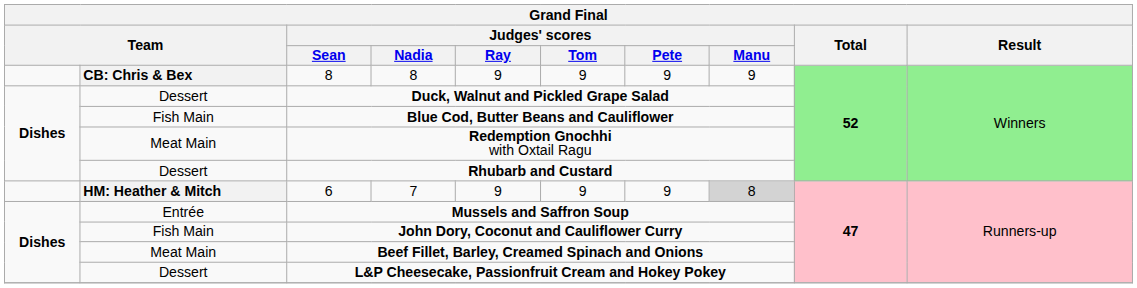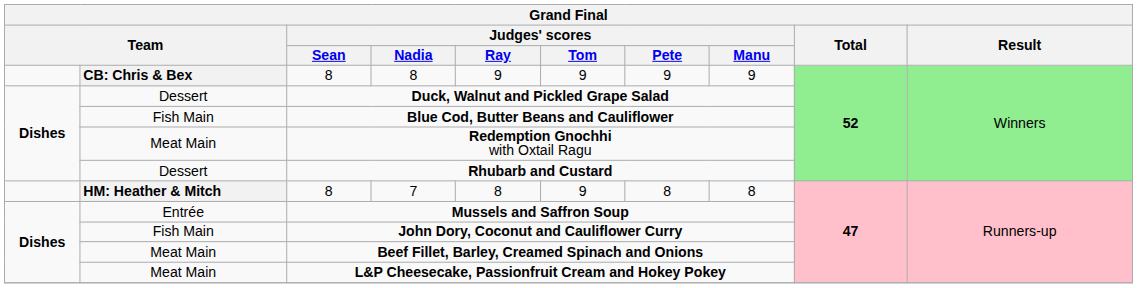(329, 191) 6 -> (329, 191) 8
(498, 191) 9 -> (498, 191) 8
(667, 191) 9 -> (667, 191) 8
(752, 191) lightgrey background -> (752, 191) no background
(183, 273) Dessert -> (183, 273) Meat Main
